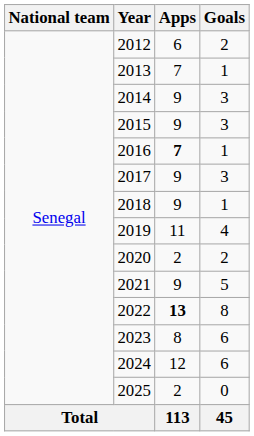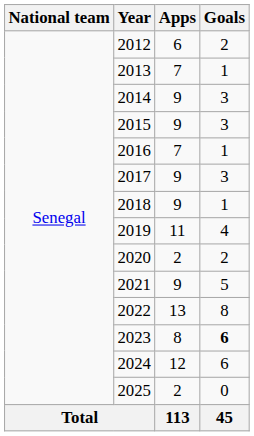(177, 151) bold -> (177, 151) normal
(177, 310) bold -> (177, 310) normal
(224, 337) normal -> (224, 337) bold
